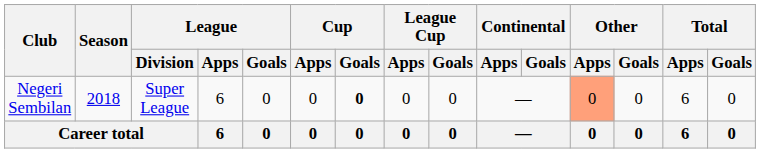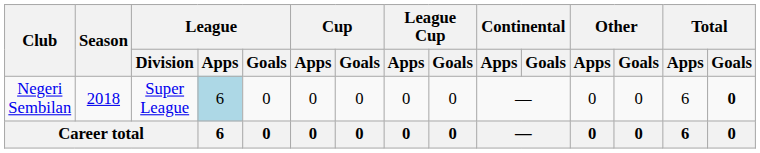(220, 98) no background -> (220, 98) lightblue background
(360, 98) bold -> (360, 98) normal
(592, 98) lightsalmon background -> (592, 98) no background
(732, 98) normal -> (732, 98) bold
